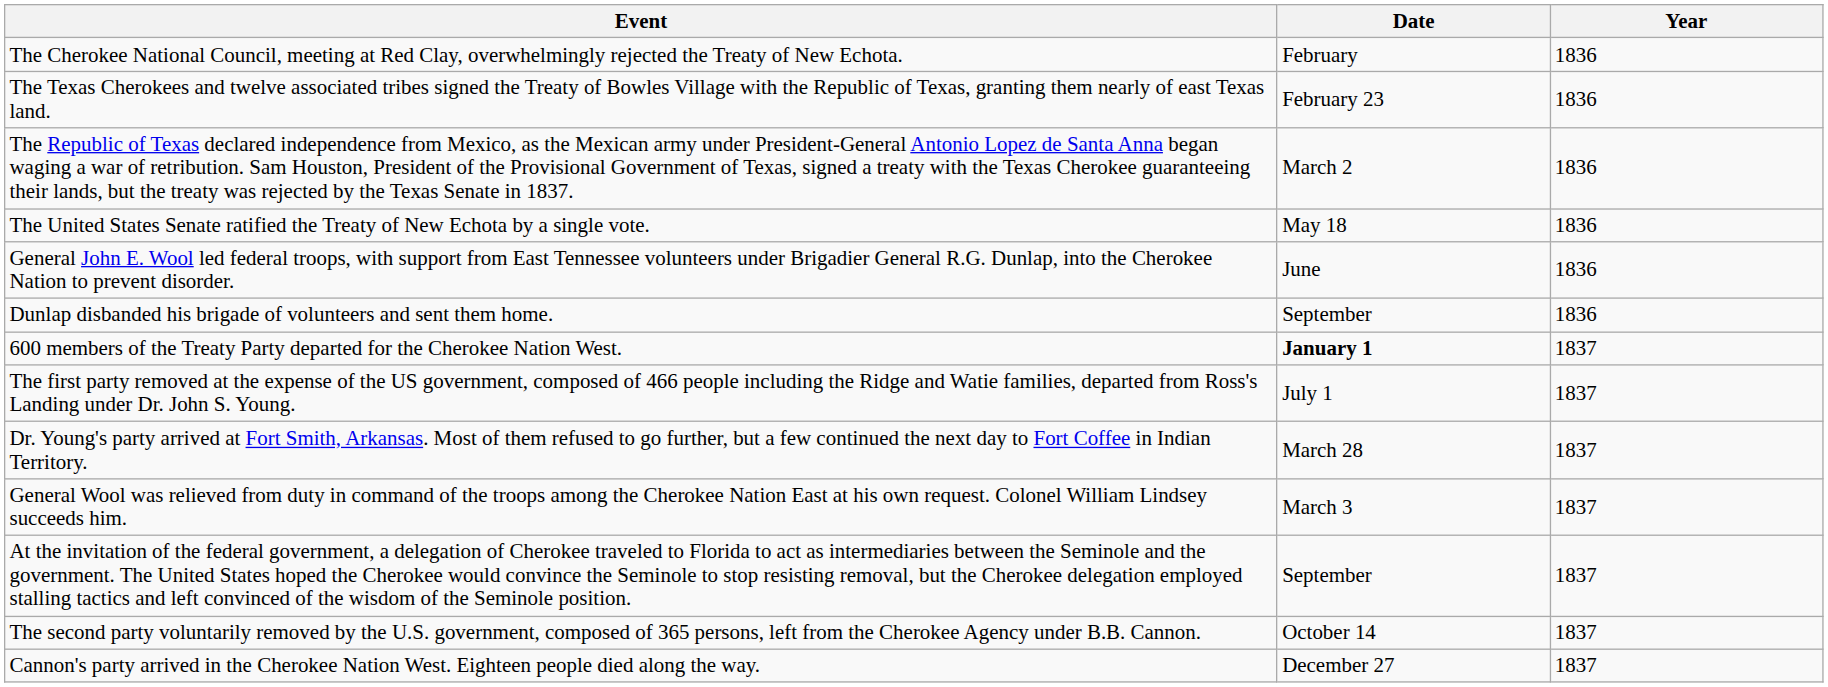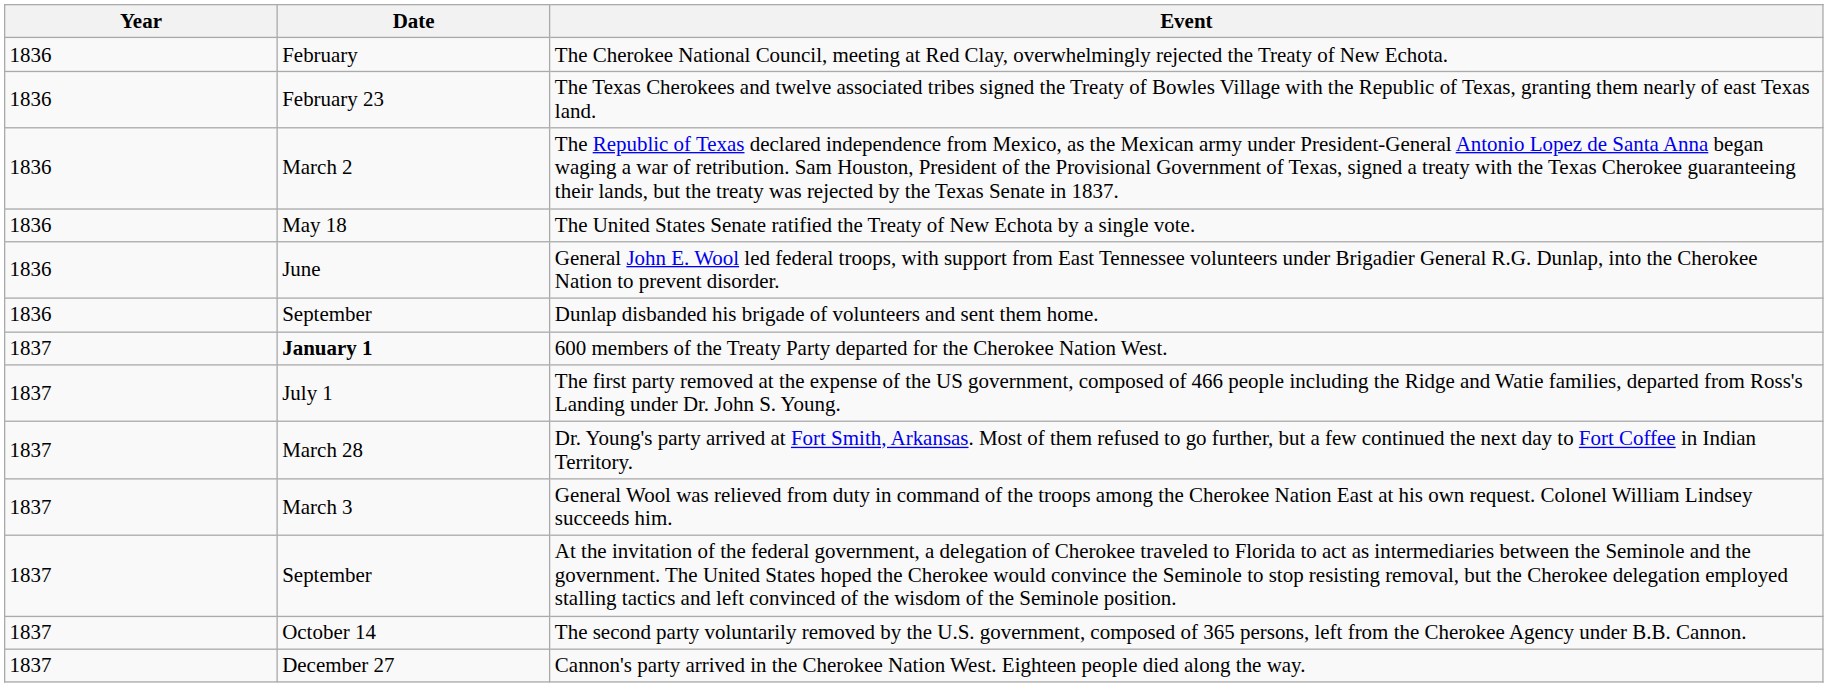columns swapped: (1686, 21) <-> (641, 21)
